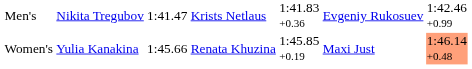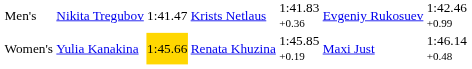(167, 48) no background -> (167, 48) gold background
(447, 48) lightsalmon background -> (447, 48) no background
